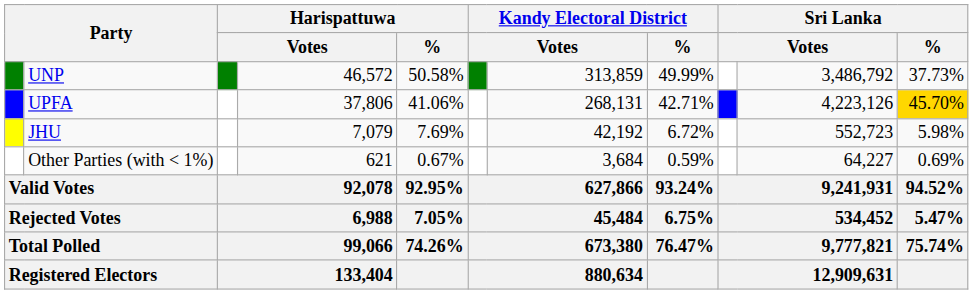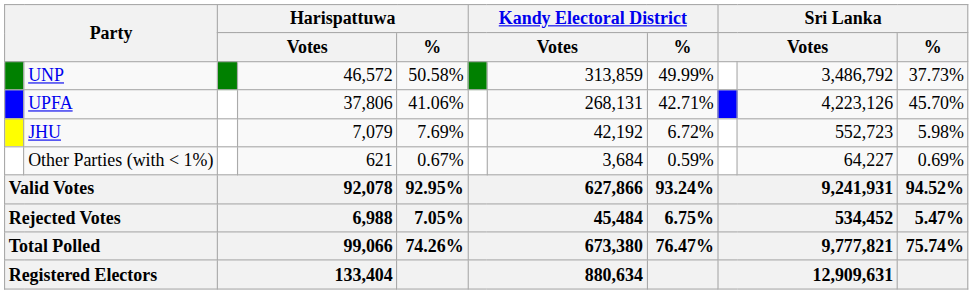(936, 103) gold background -> (936, 103) no background
